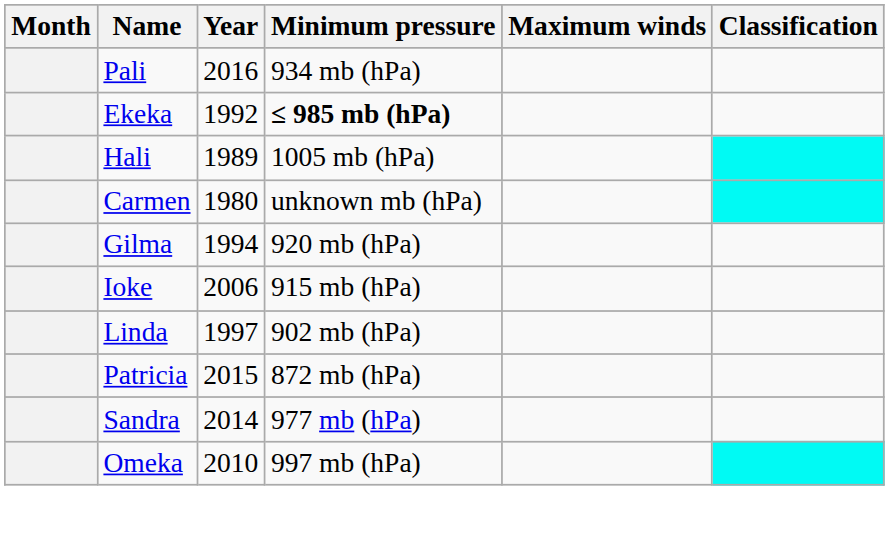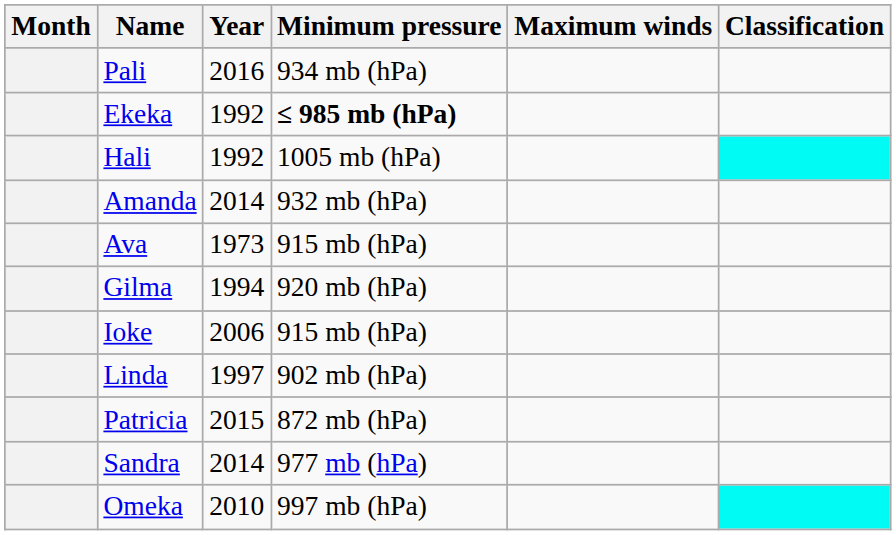(231, 157) 1989 -> (237, 157) 1992
- row: (147, 200)
+ row: (150, 200)
+ row: (125, 244)
